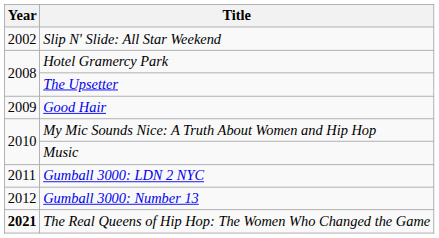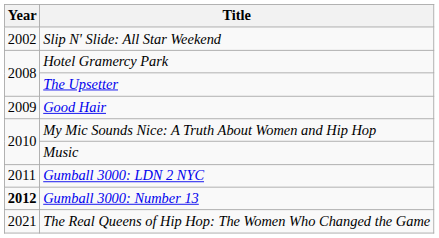(22, 198) normal -> (22, 198) bold
(22, 221) bold -> (22, 221) normal
